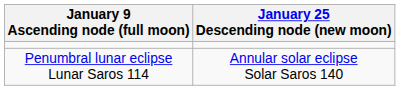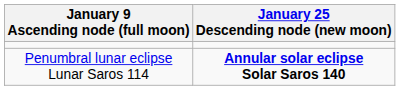(294, 66) normal -> (294, 66) bold
